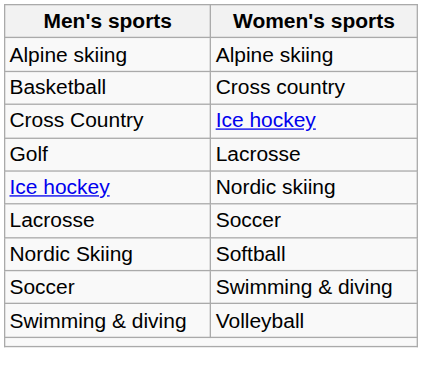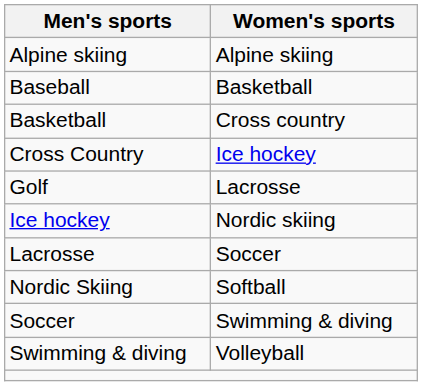+ row: (50, 87)
